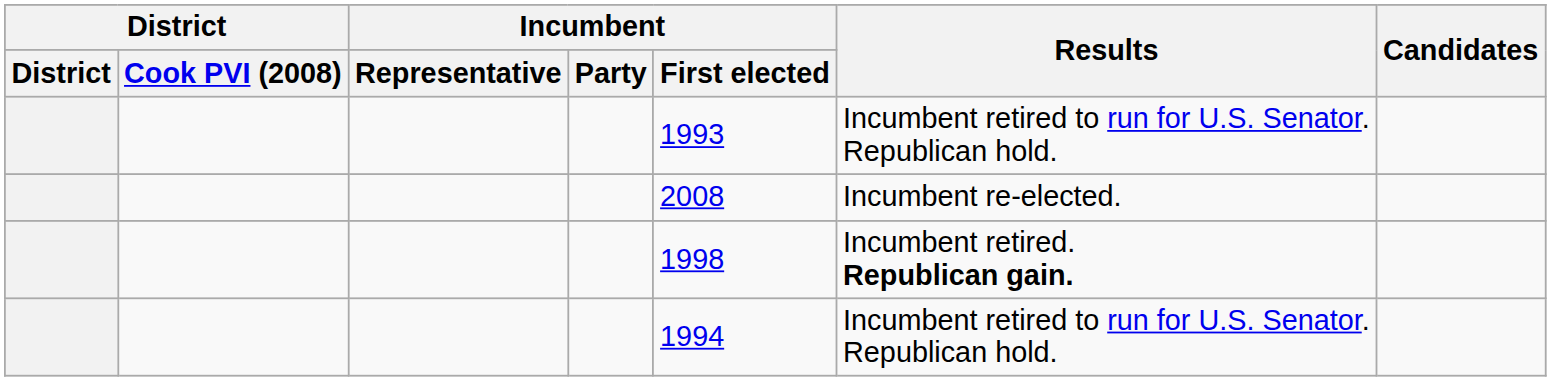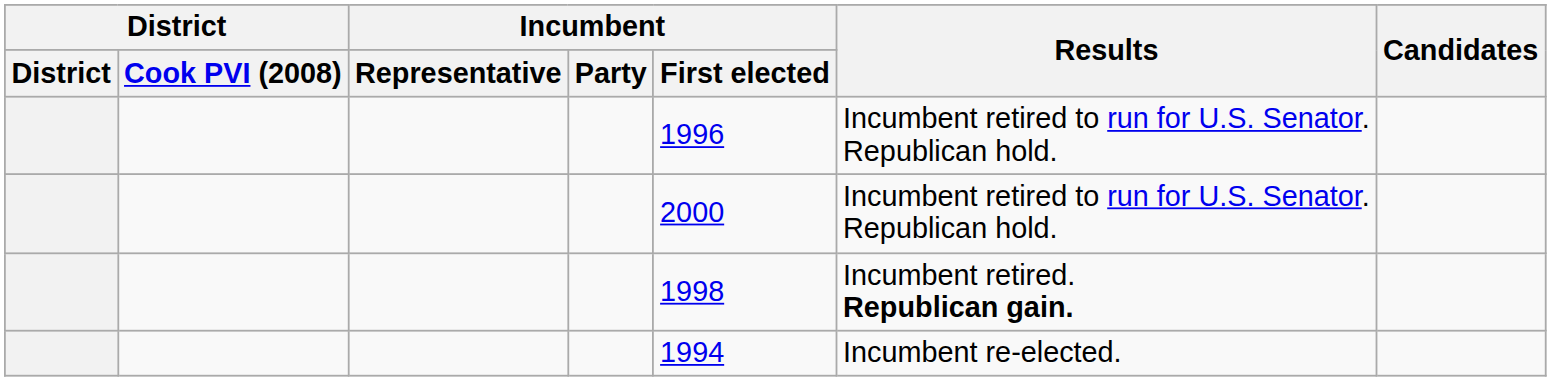(692, 134) 1993 -> (692, 134) 1996
(692, 196) 2008 -> (692, 212) 2000
(982, 196) Incumbent re-elected. -> (1106, 212) Incumbent retired to run for U.S. Senator. Republican hold.
(1106, 336) Incumbent retired to run for U.S. Senator. Republican hold. -> (982, 352) Incumbent re-elected.
